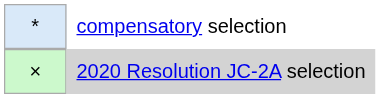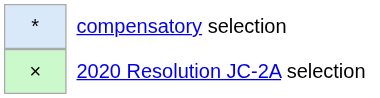(221, 71) lightgrey background -> (221, 71) no background
